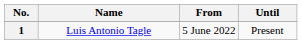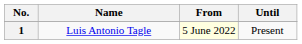(209, 30) no background -> (209, 30) lightyellow background
